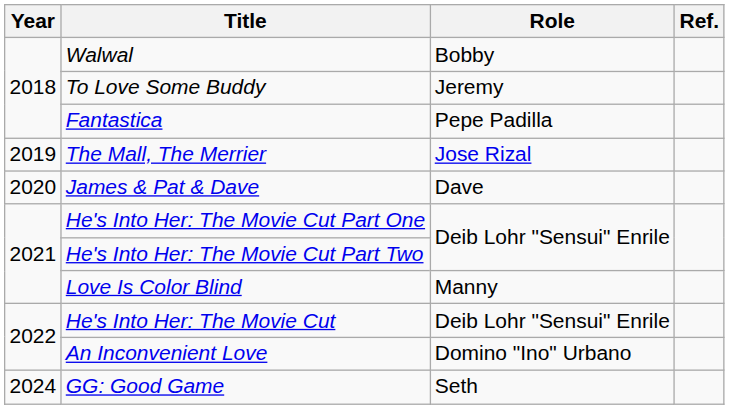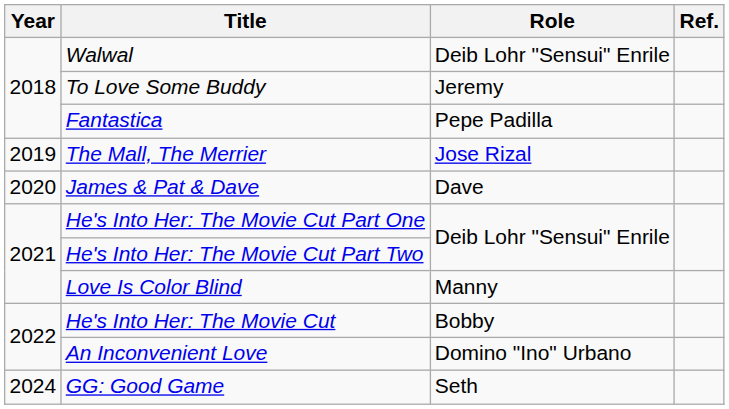(464, 54) Bobby -> (552, 54) Deib Lohr "Sensui" Enrile
(552, 320) Deib Lohr "Sensui" Enrile -> (464, 320) Bobby
